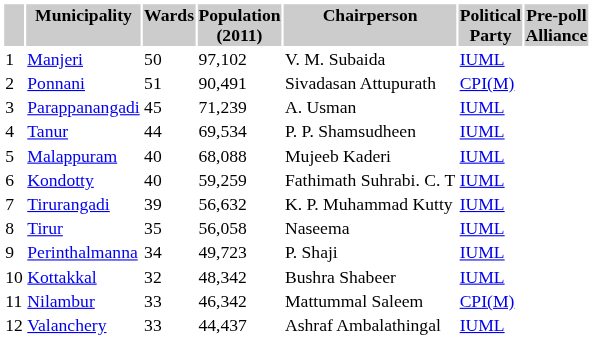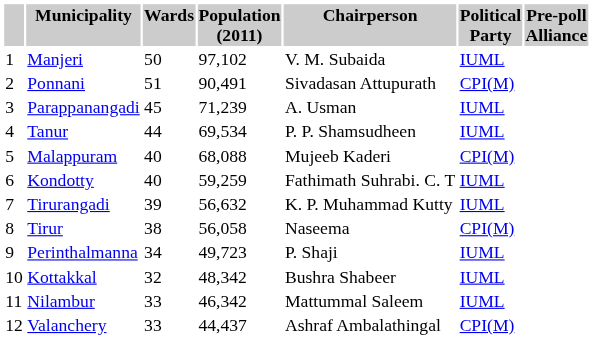(482, 155) IUML -> (487, 155) CPI(M)
(153, 228) 35 -> (153, 228) 38
(482, 228) IUML -> (487, 228) CPI(M)
(487, 301) CPI(M) -> (482, 301) IUML
(482, 325) IUML -> (487, 325) CPI(M)
